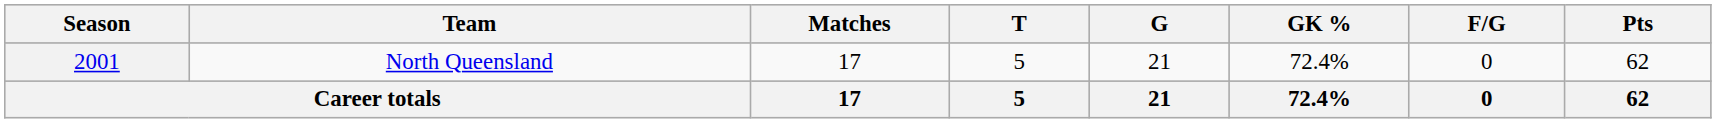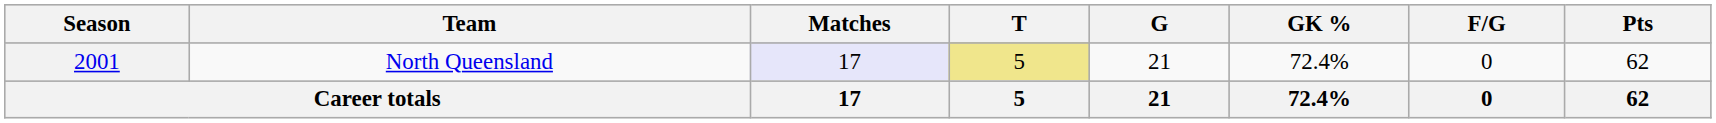(849, 61) no background -> (849, 61) lavender background
(1019, 61) no background -> (1019, 61) khaki background
